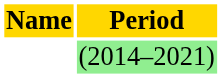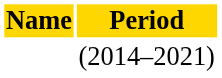(147, 56) lightgreen background -> (147, 56) no background
